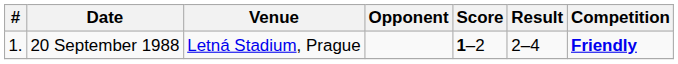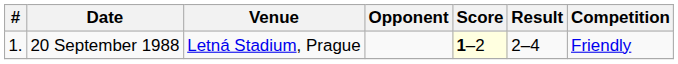(471, 44) no background -> (471, 44) lightyellow background
(604, 44) bold -> (601, 44) normal
